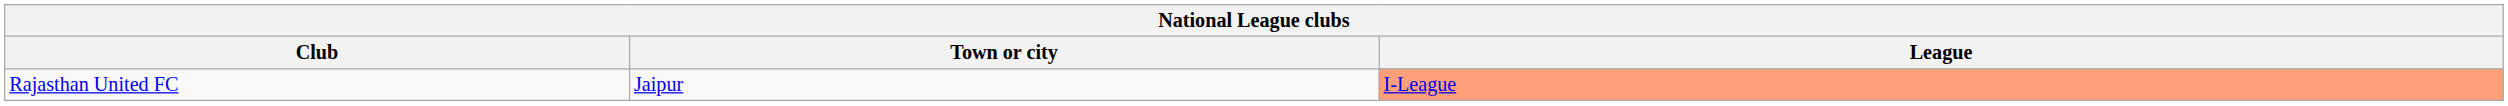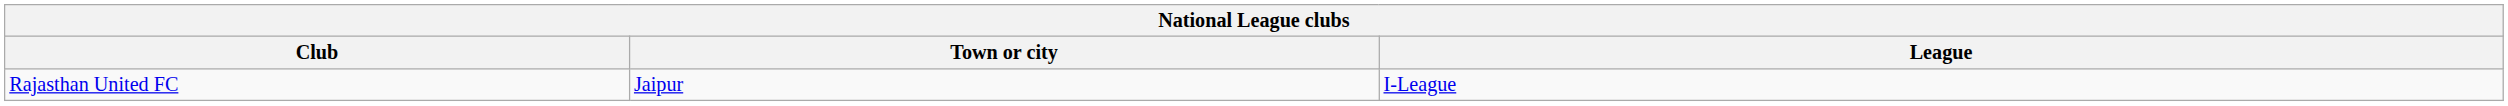(1420, 84) lightsalmon background -> (1420, 84) no background
